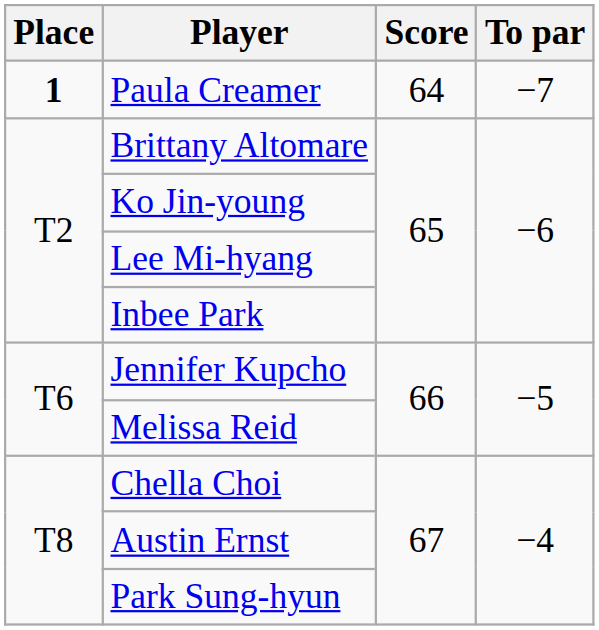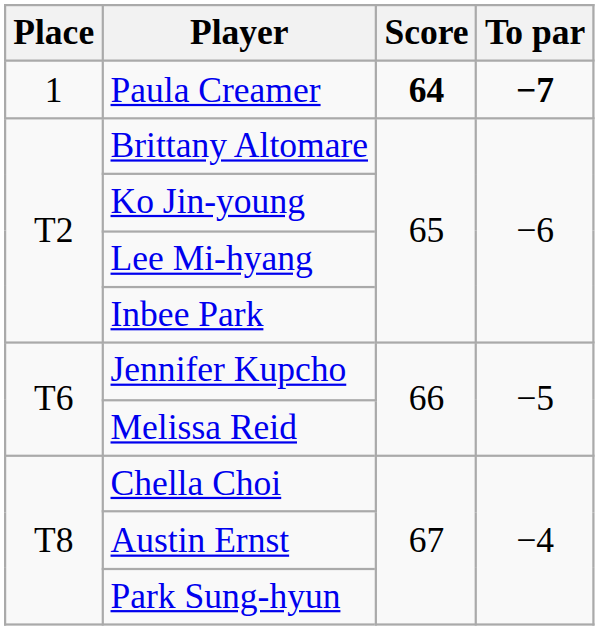(54, 88) bold -> (54, 88) normal
(426, 88) normal -> (426, 88) bold
(535, 88) normal -> (535, 88) bold
